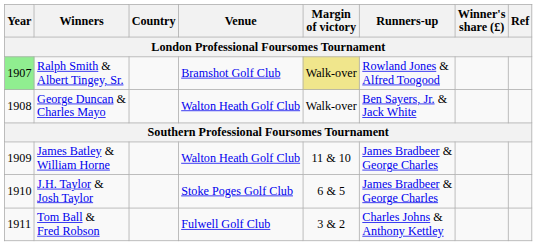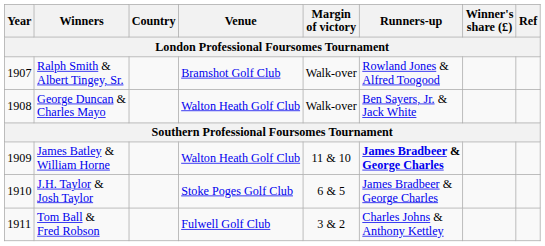(19, 73) lightgreen background -> (19, 73) no background
(331, 73) khaki background -> (331, 73) no background
(407, 158) normal -> (411, 158) bold
